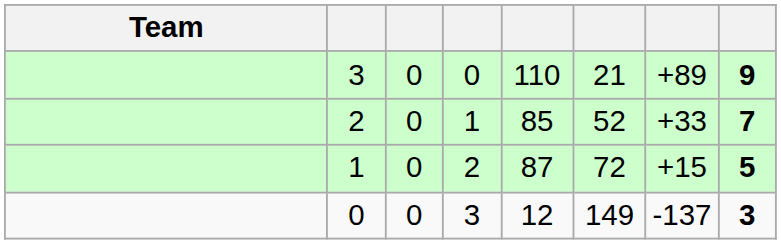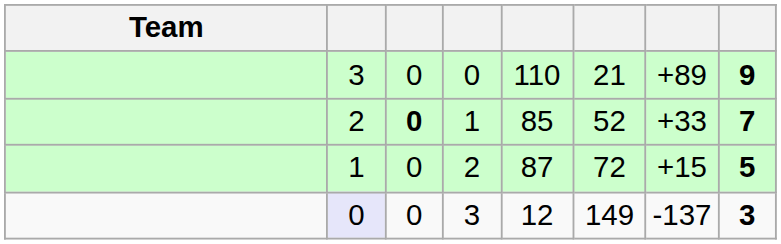(414, 121) normal -> (414, 121) bold
(356, 214) no background -> (356, 214) lavender background
